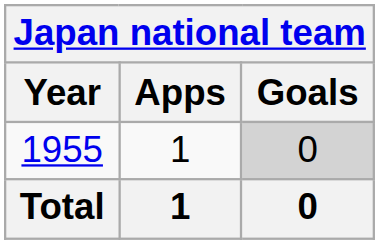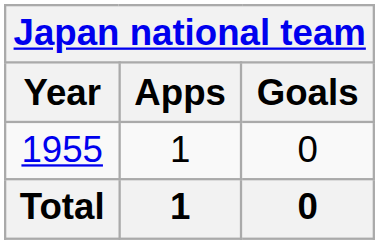(308, 149) lightgrey background -> (308, 149) no background
